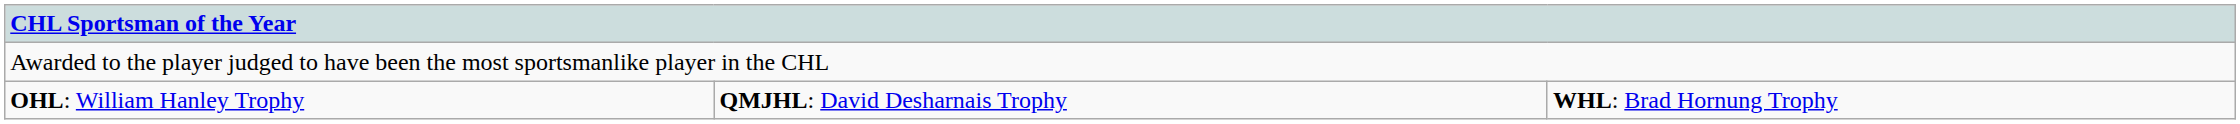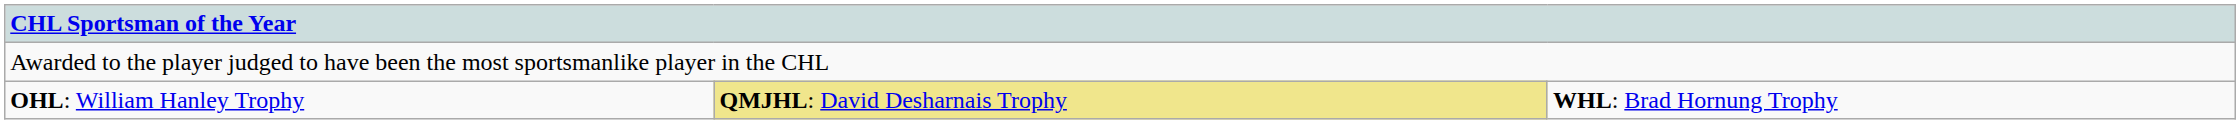(893, 99) no background -> (893, 99) khaki background
